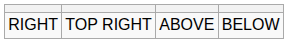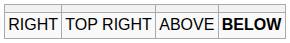(251, 25) normal -> (252, 25) bold
